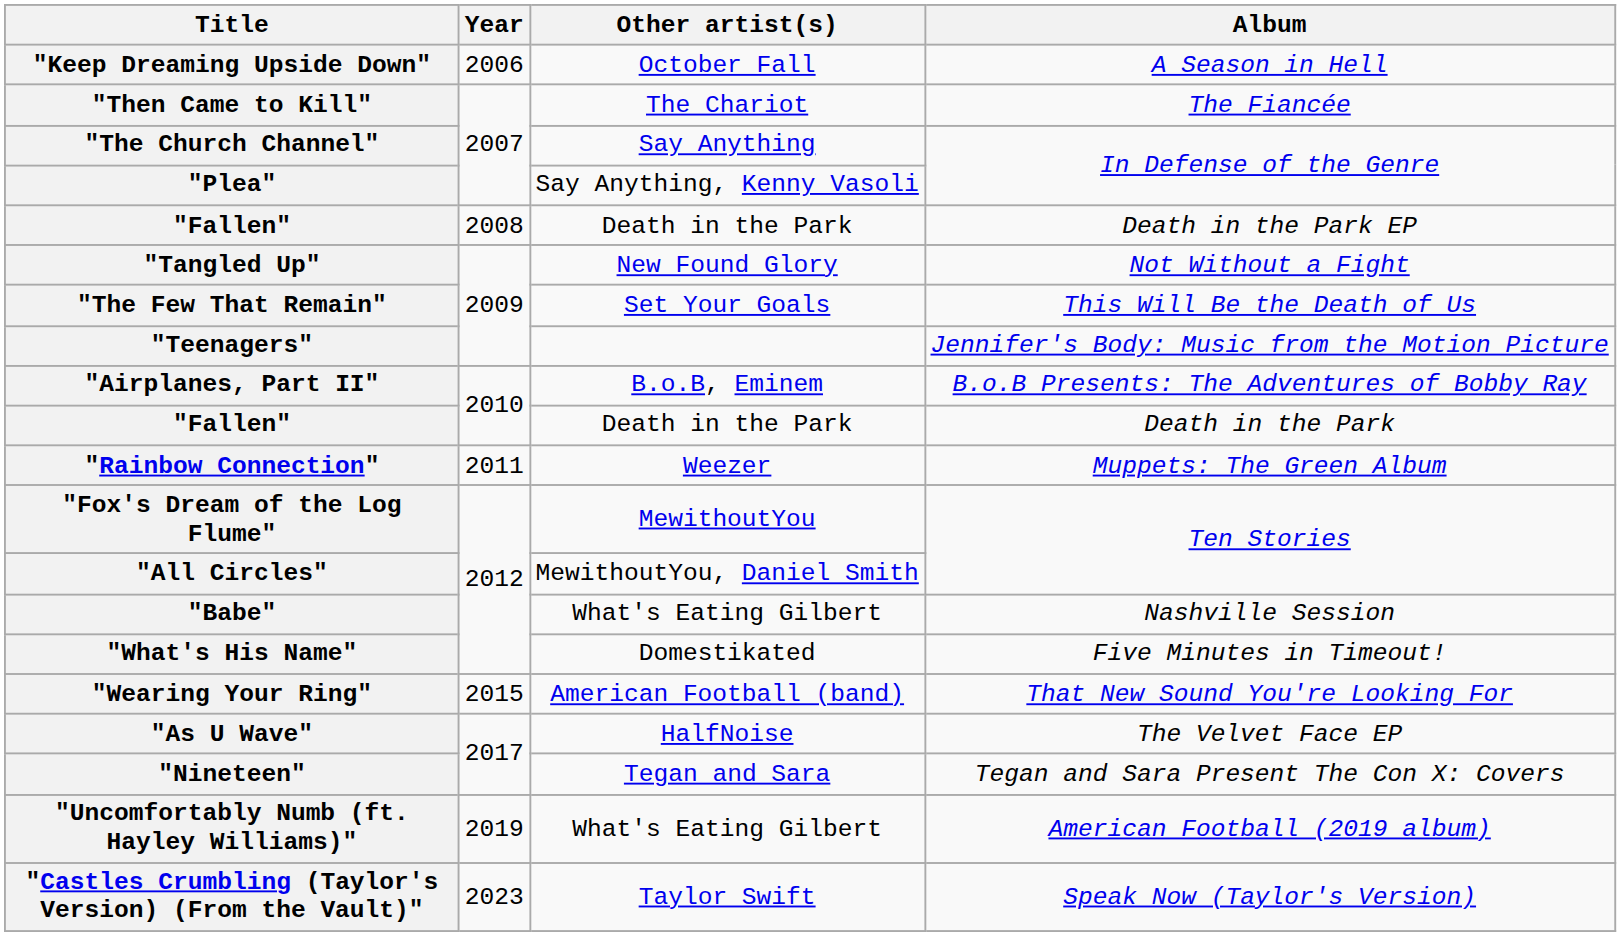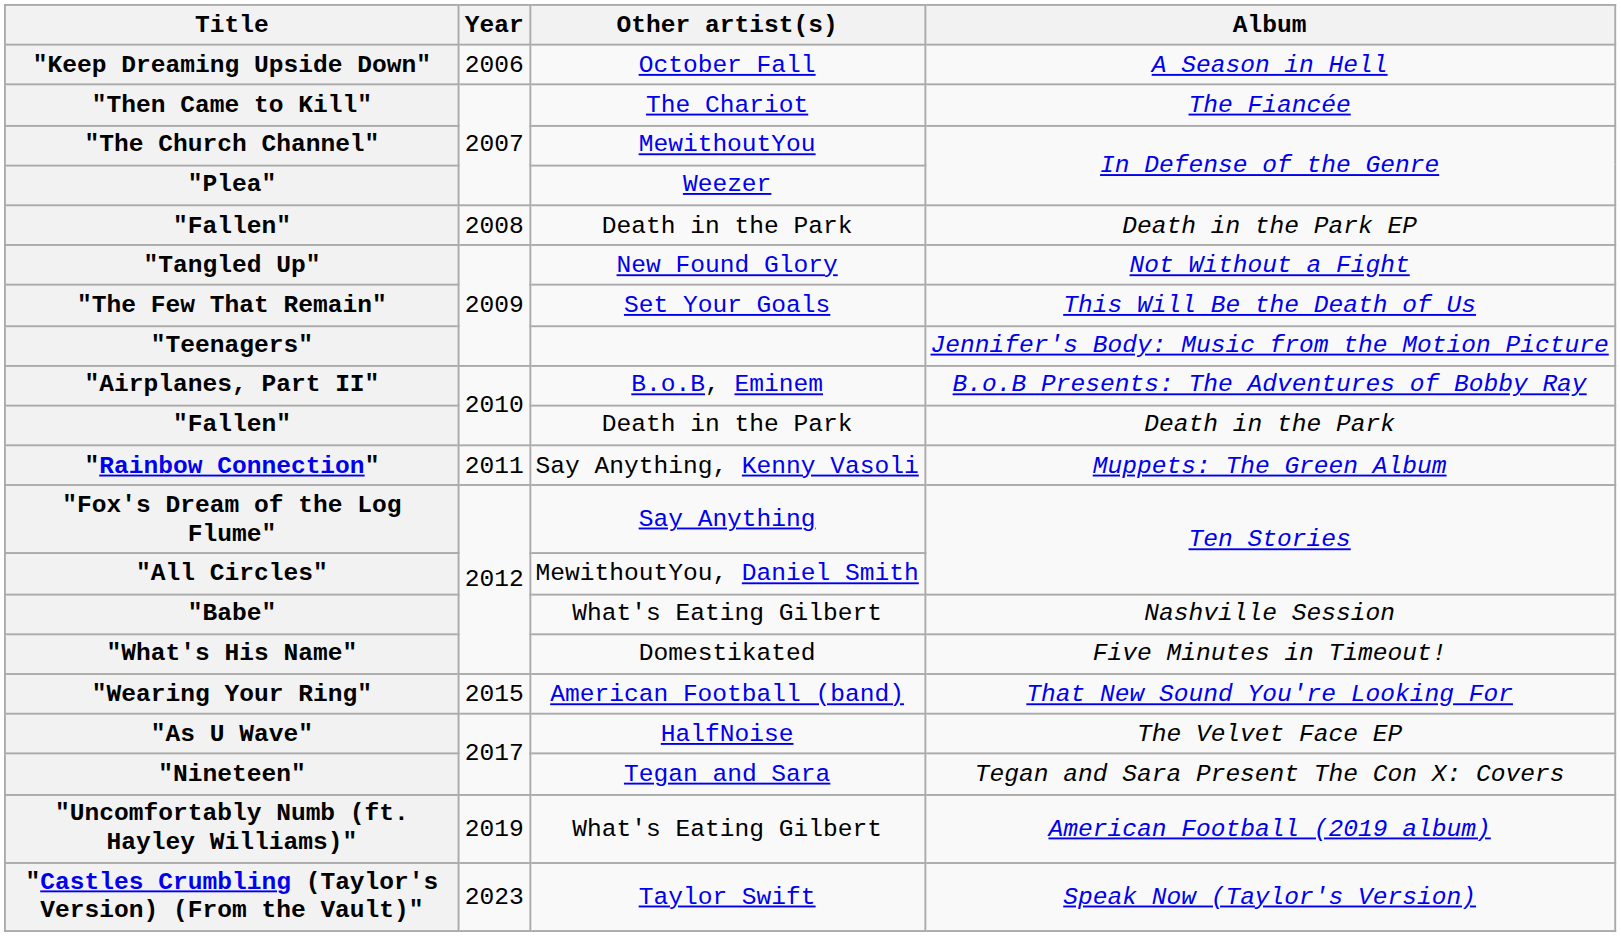(727, 145) Say Anything -> (727, 145) MewithoutYou
(727, 185) Say Anything, Kenny Vasoli -> (727, 185) Weezer
(727, 465) Weezer -> (727, 465) Say Anything, Kenny Vasoli
(727, 520) MewithoutYou -> (727, 520) Say Anything
